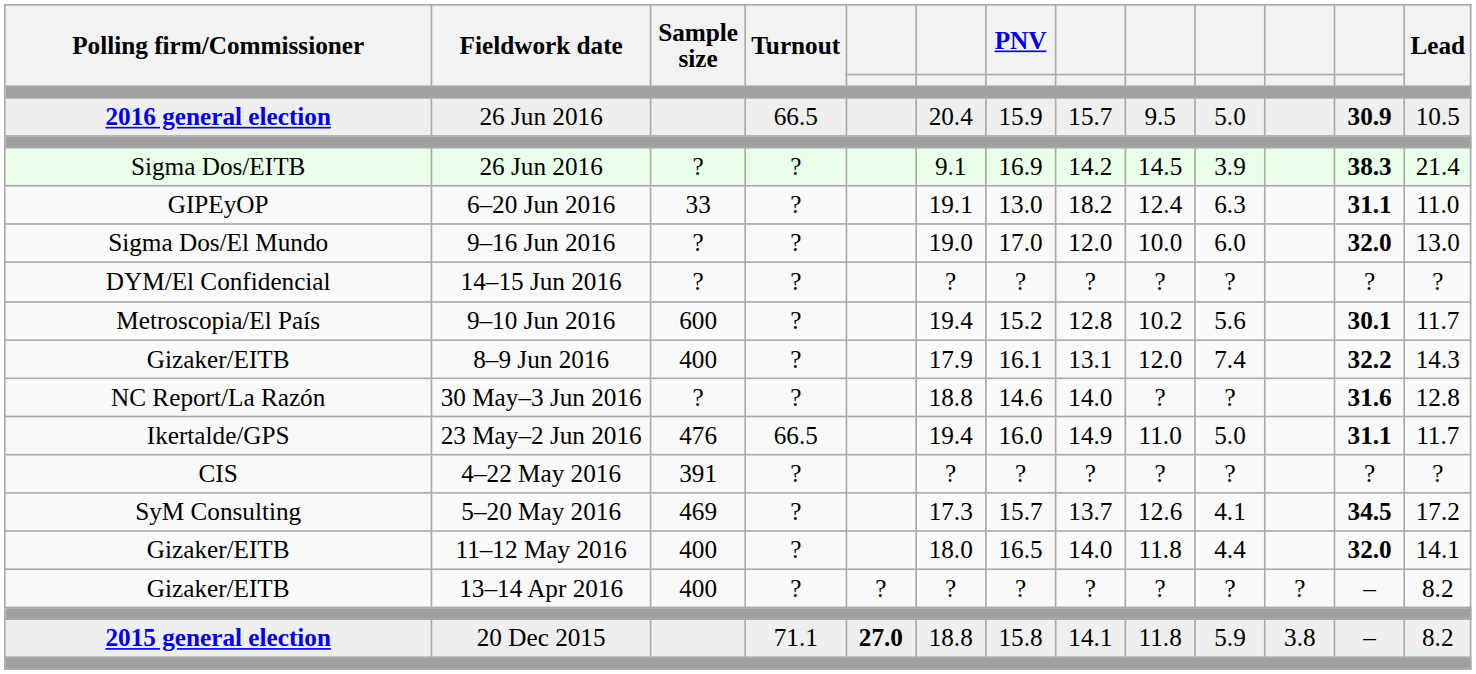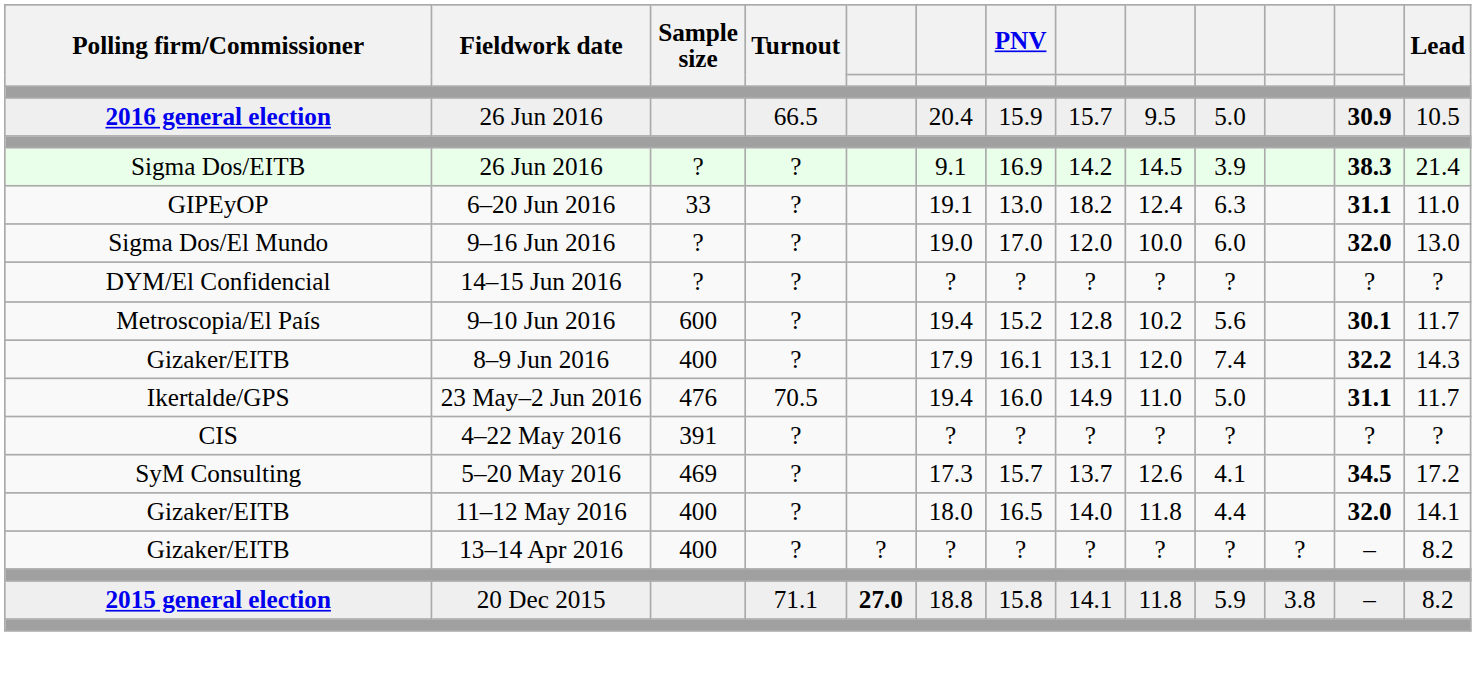- row: (218, 396)
(796, 434) 66.5 -> (796, 396) 70.5
